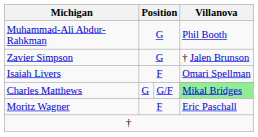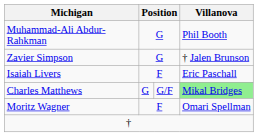(216, 73) Omari Spellman -> (209, 73) Eric Paschall
(209, 106) Eric Paschall -> (216, 106) Omari Spellman
